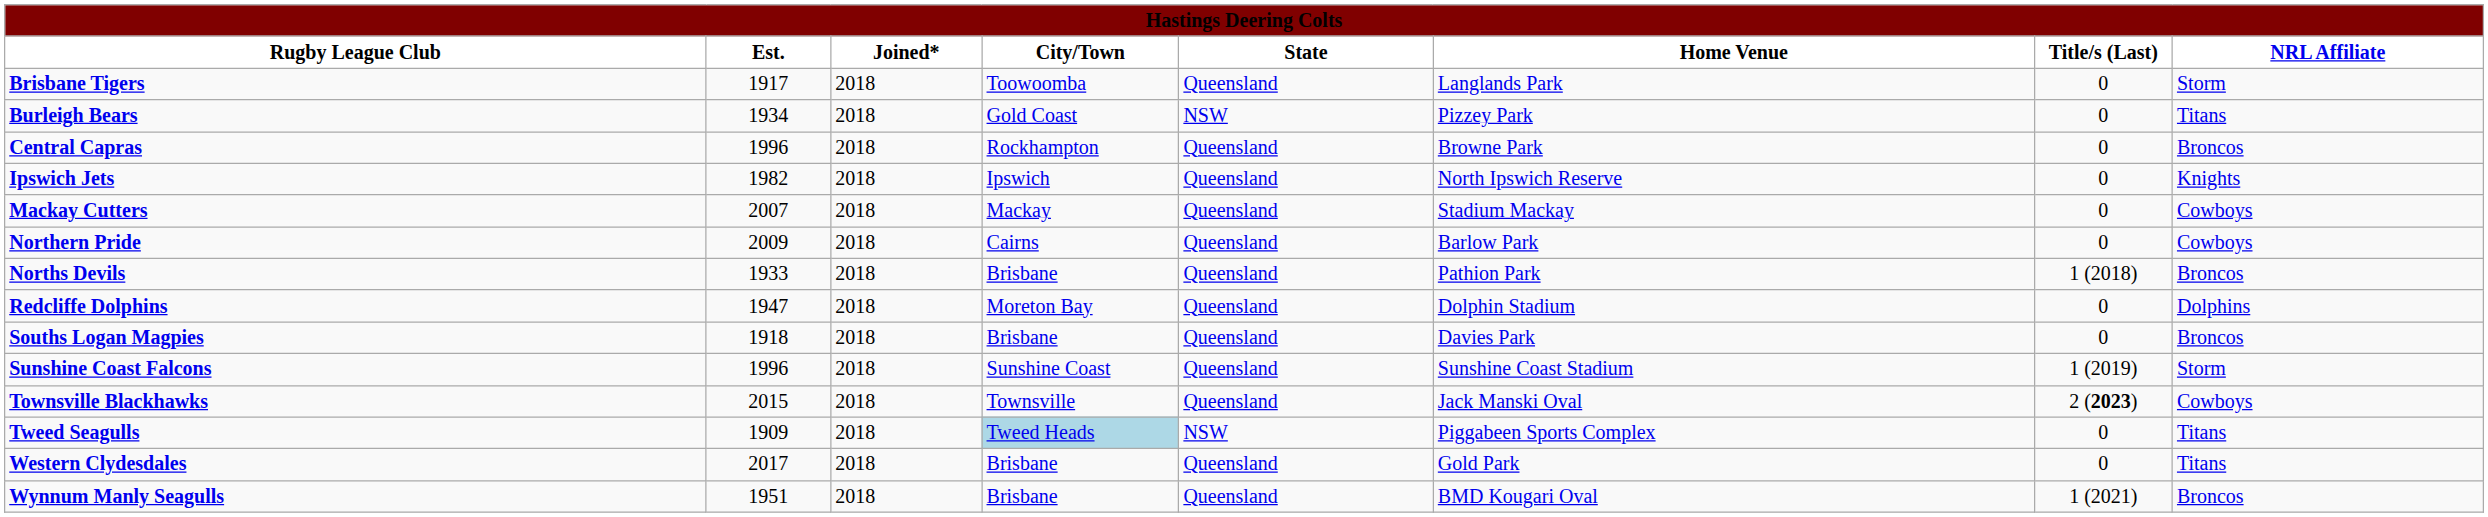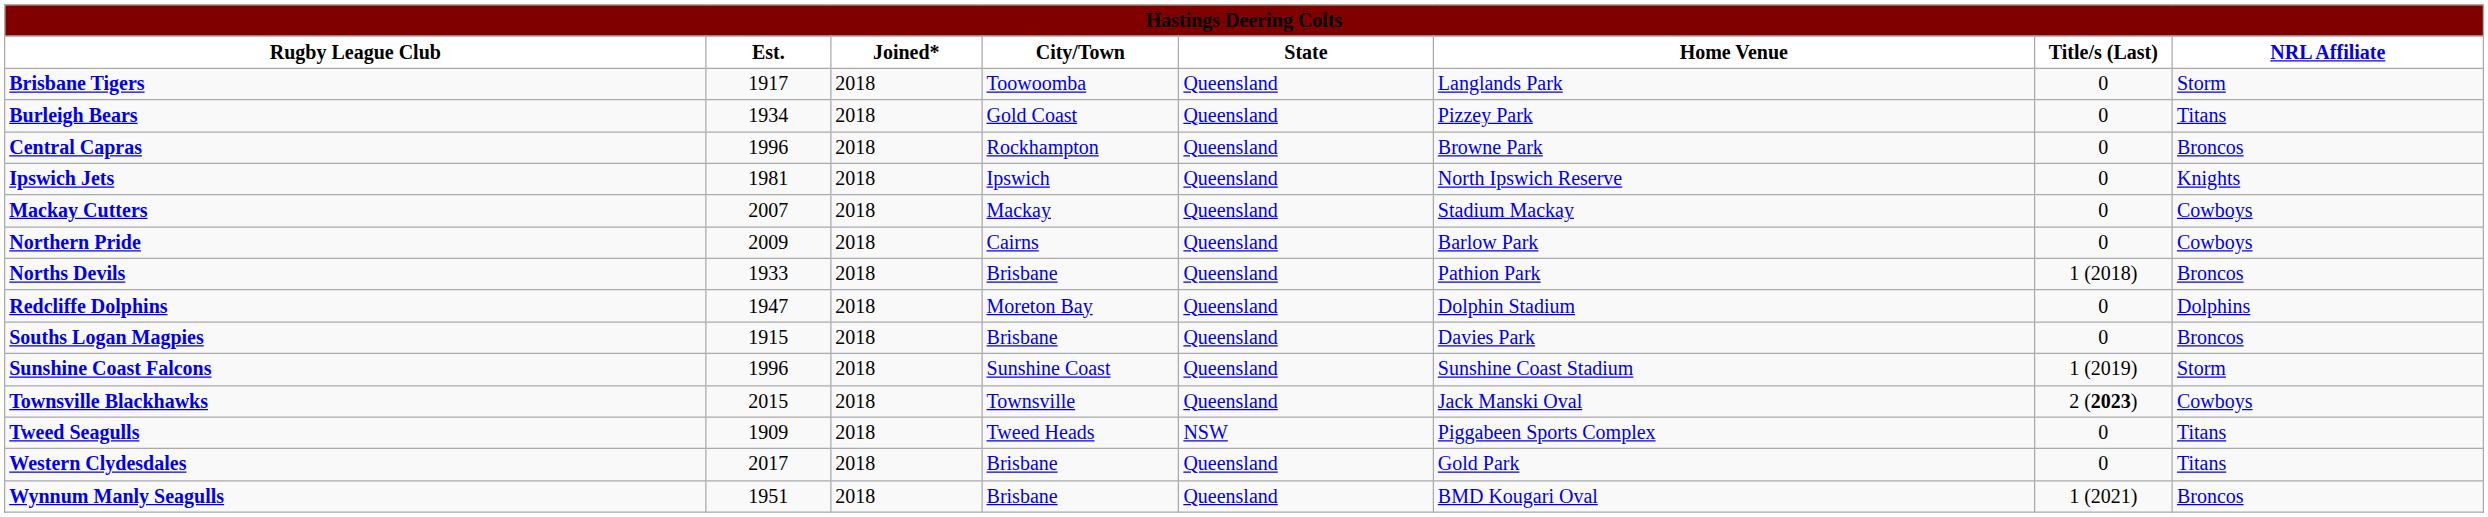(1206, 115) NSW -> (1231, 115) Queensland
(768, 178) 1982 -> (768, 178) 1981
(768, 337) 1918 -> (768, 337) 1915
(1041, 432) lightblue background -> (1041, 432) no background
